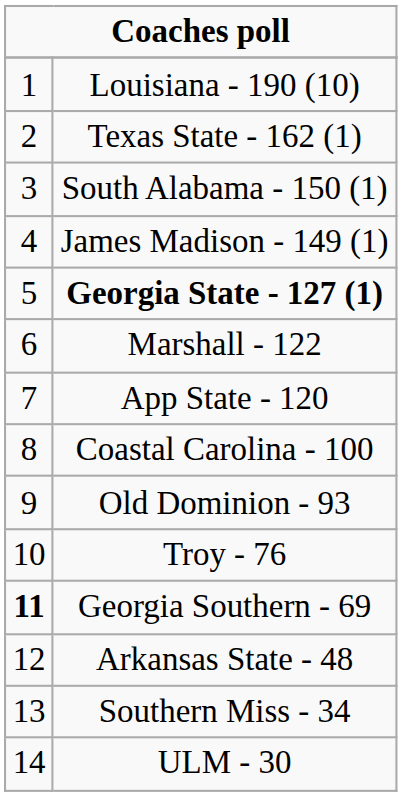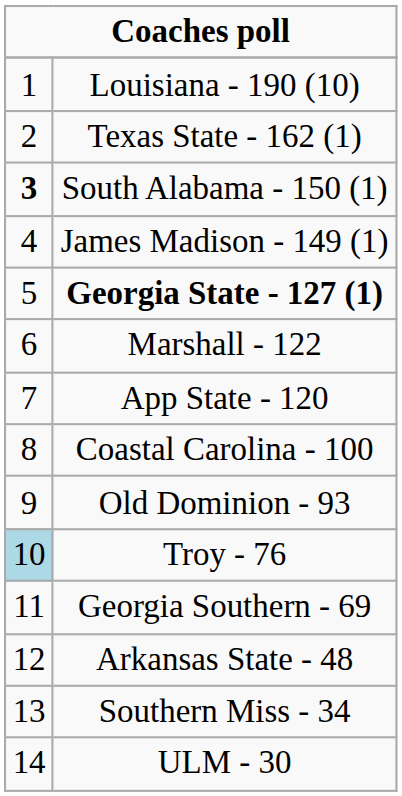(29, 188) normal -> (29, 188) bold
(29, 554) no background -> (29, 554) lightblue background
(29, 606) bold -> (29, 606) normal
